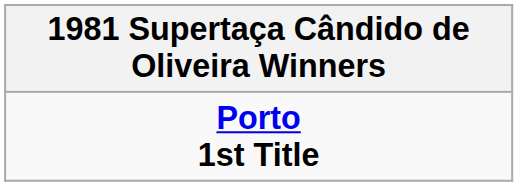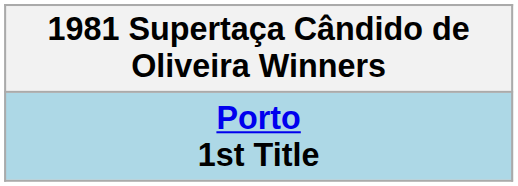(259, 135) no background -> (259, 135) lightblue background
